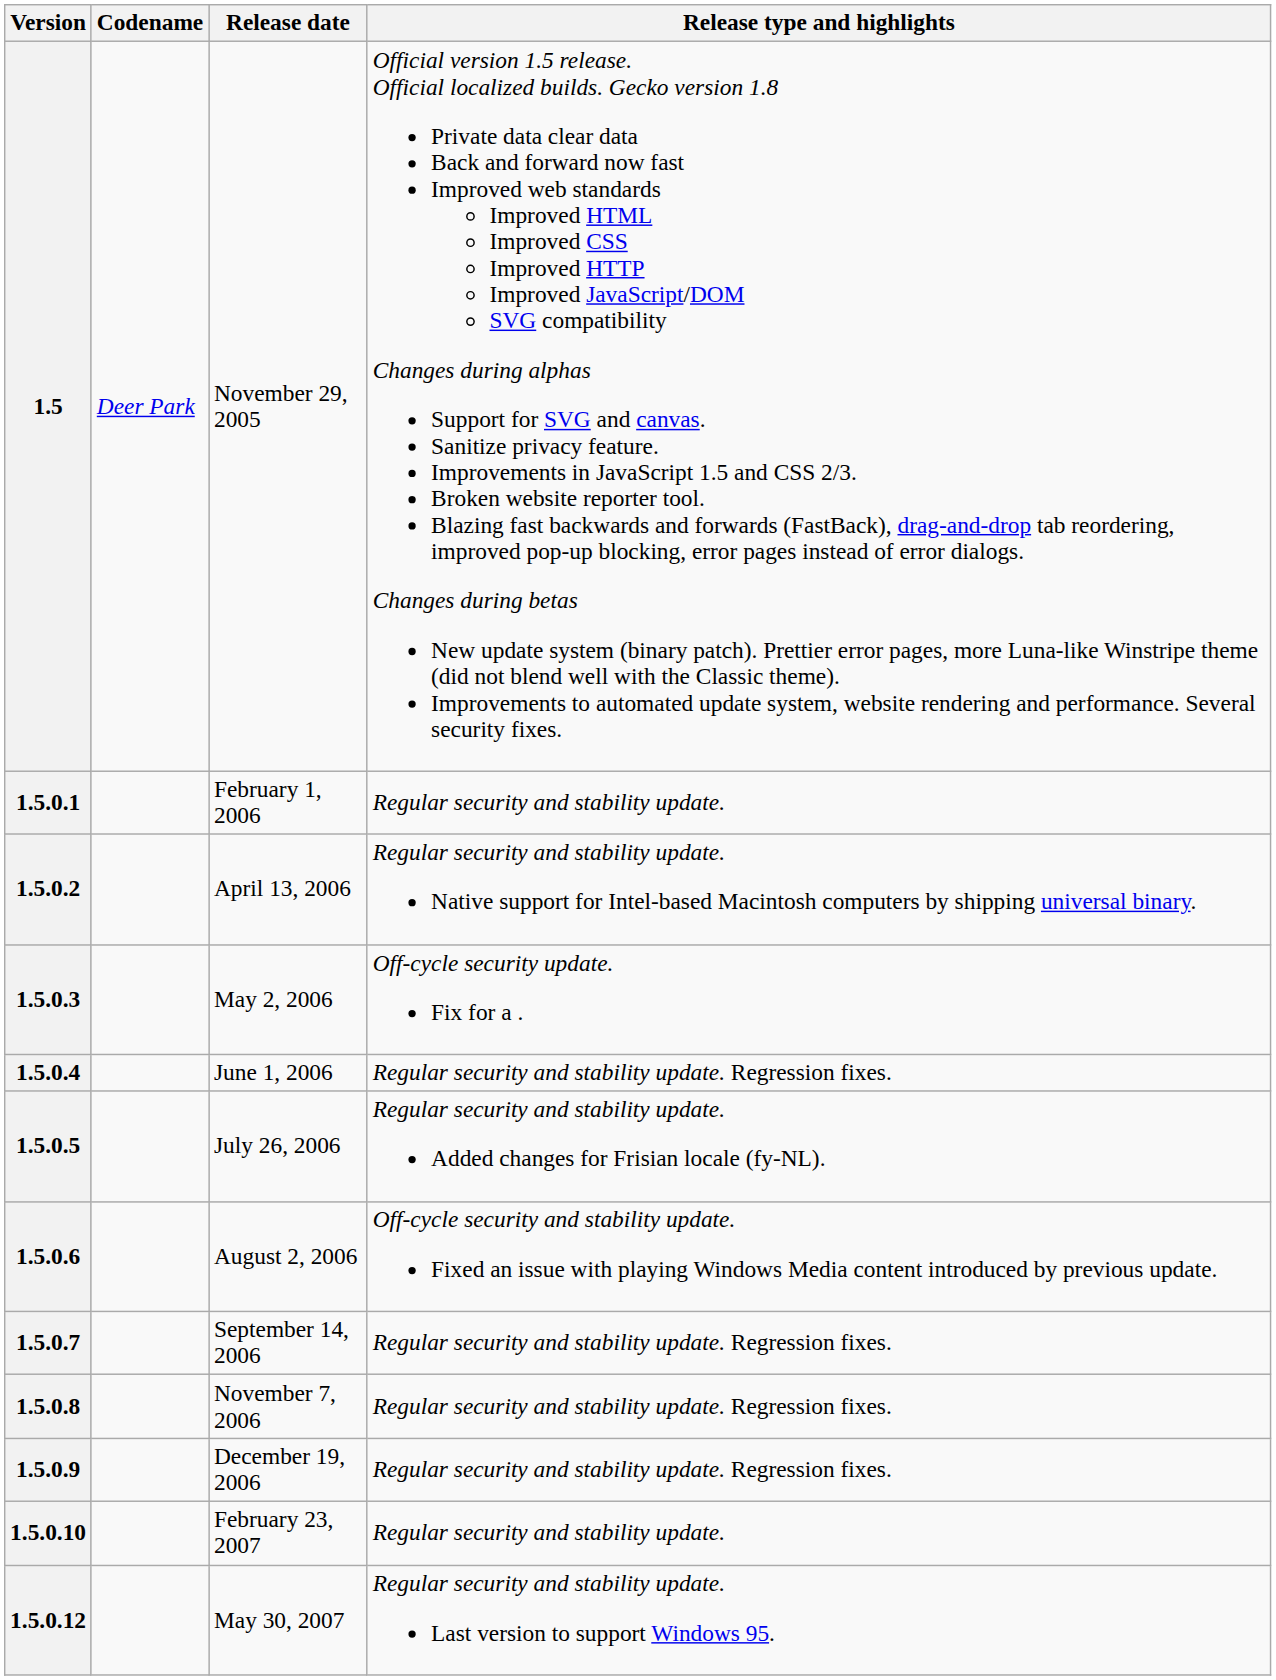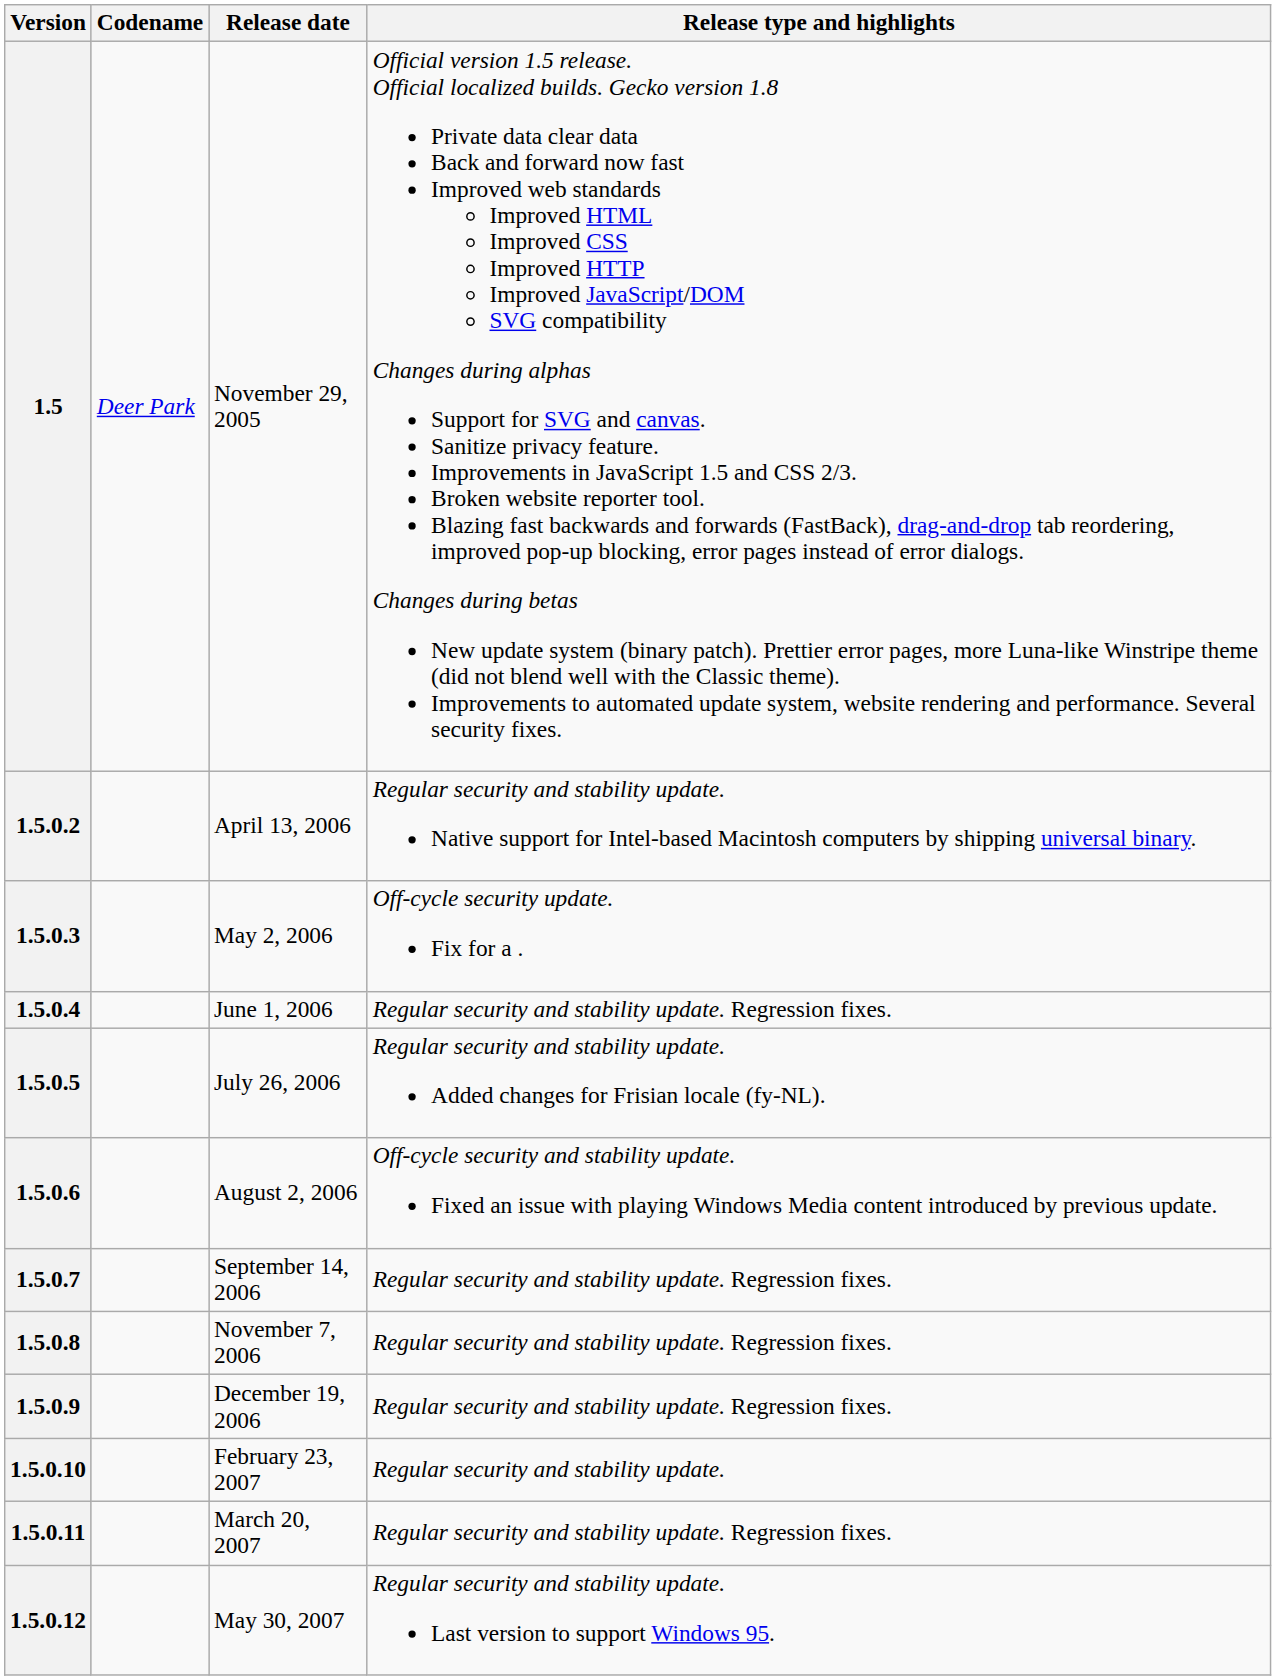- row: (48, 802)
+ row: (48, 1532)
